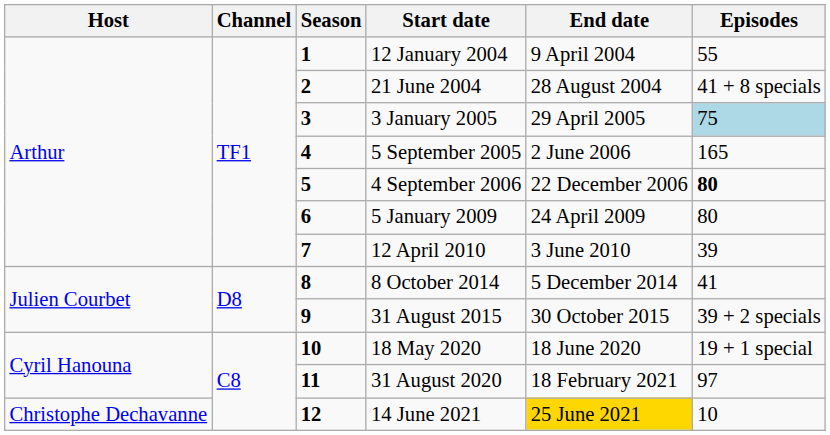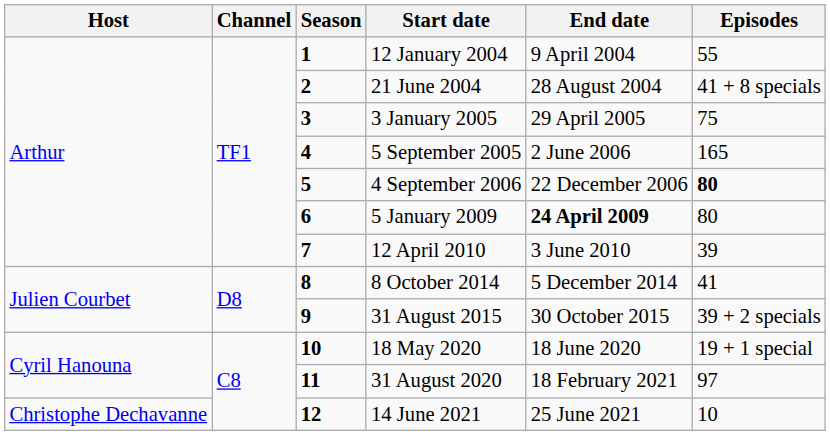(708, 119) lightblue background -> (708, 119) no background
(588, 217) normal -> (590, 217) bold
(586, 413) gold background -> (586, 413) no background
